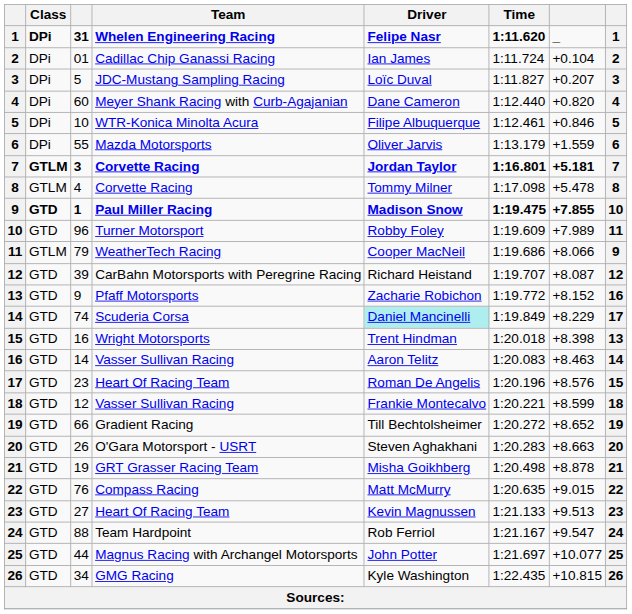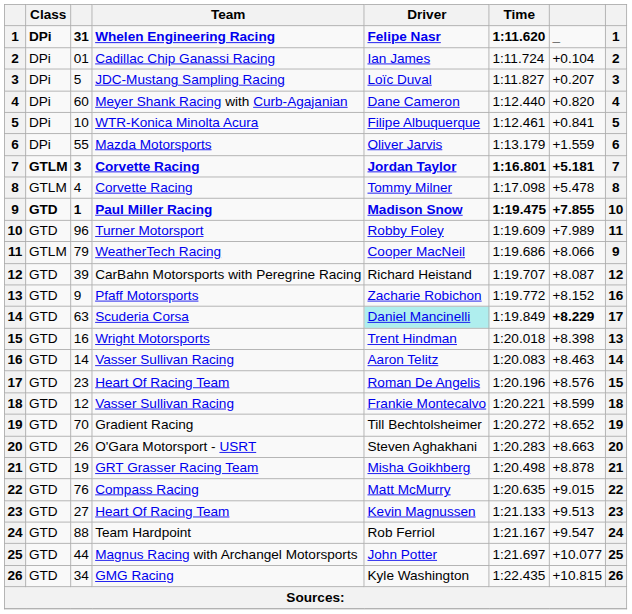(573, 123) +0.846 -> (573, 123) +0.841
(81, 317) 74 -> (81, 317) 63
(573, 317) normal -> (573, 317) bold
(81, 425) 66 -> (81, 425) 70
